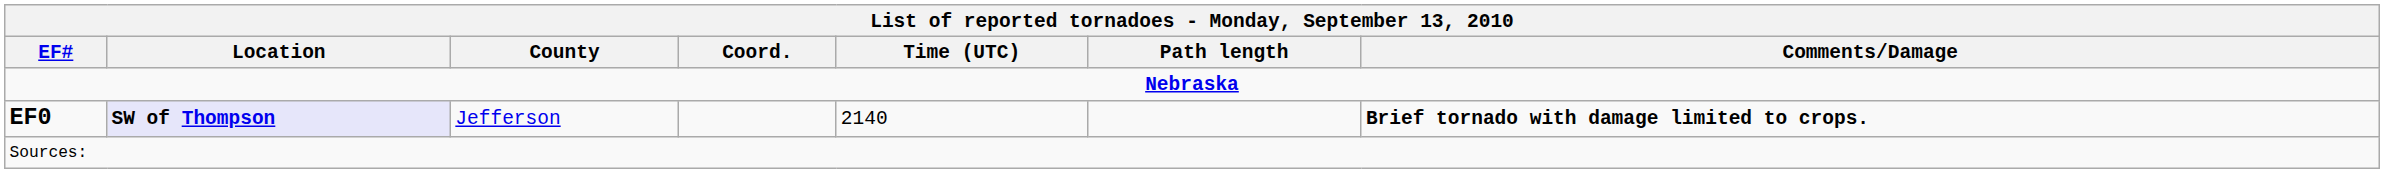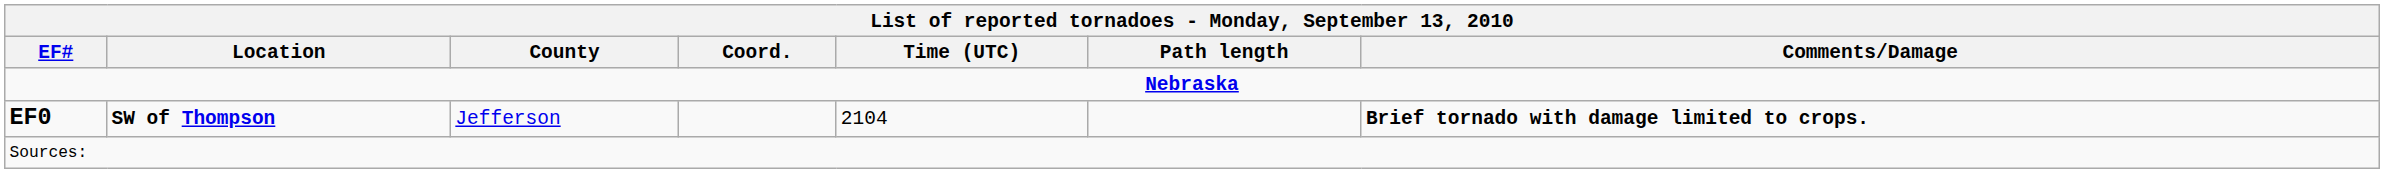(193, 118) lavender background -> (193, 118) no background
(864, 118) 2140 -> (864, 118) 2104
